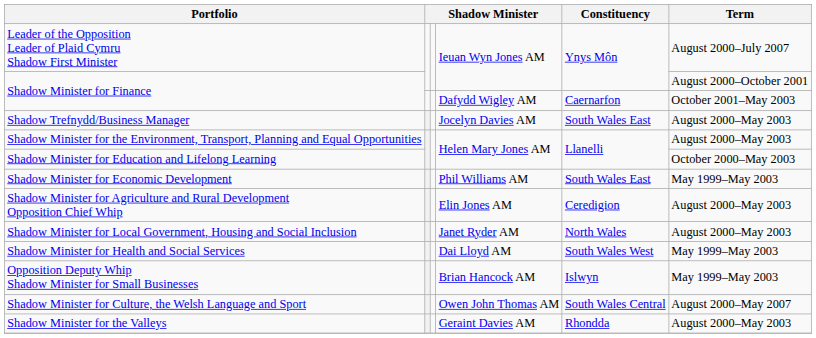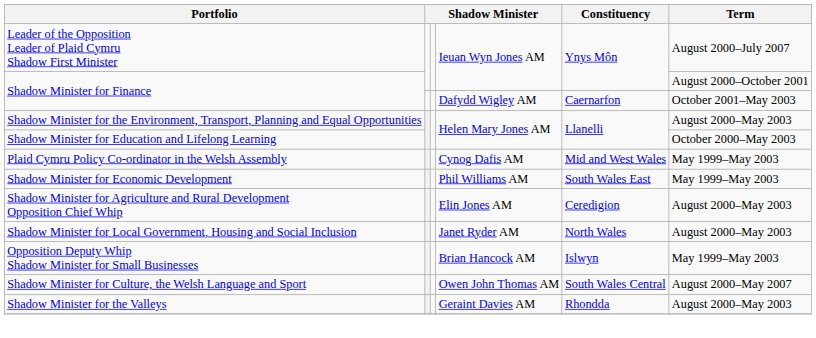- row: (98, 120)
+ row: (147, 159)
- row: (126, 251)
